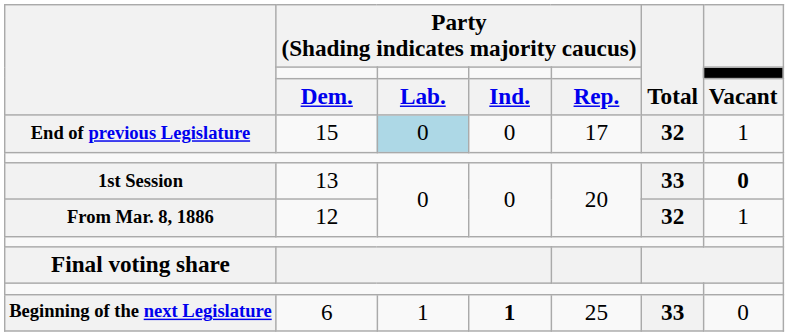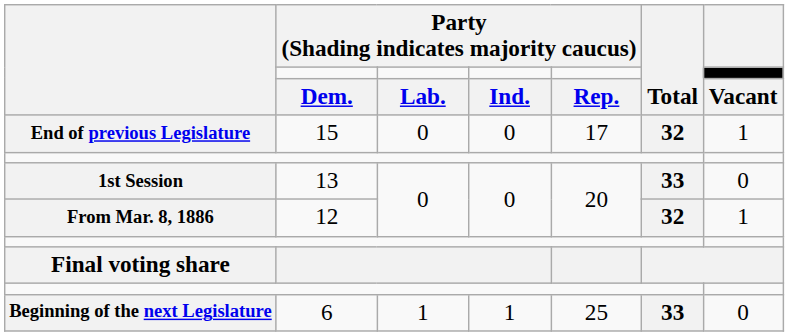(423, 133) lightblue background -> (423, 133) no background
(743, 180) bold -> (743, 180) normal
(510, 312) bold -> (510, 312) normal
